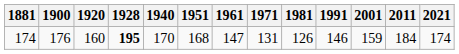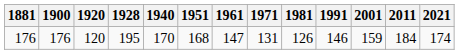(25, 37) 174 -> (25, 37) 176
(95, 37) 160 -> (95, 37) 120
(129, 37) bold -> (129, 37) normal
